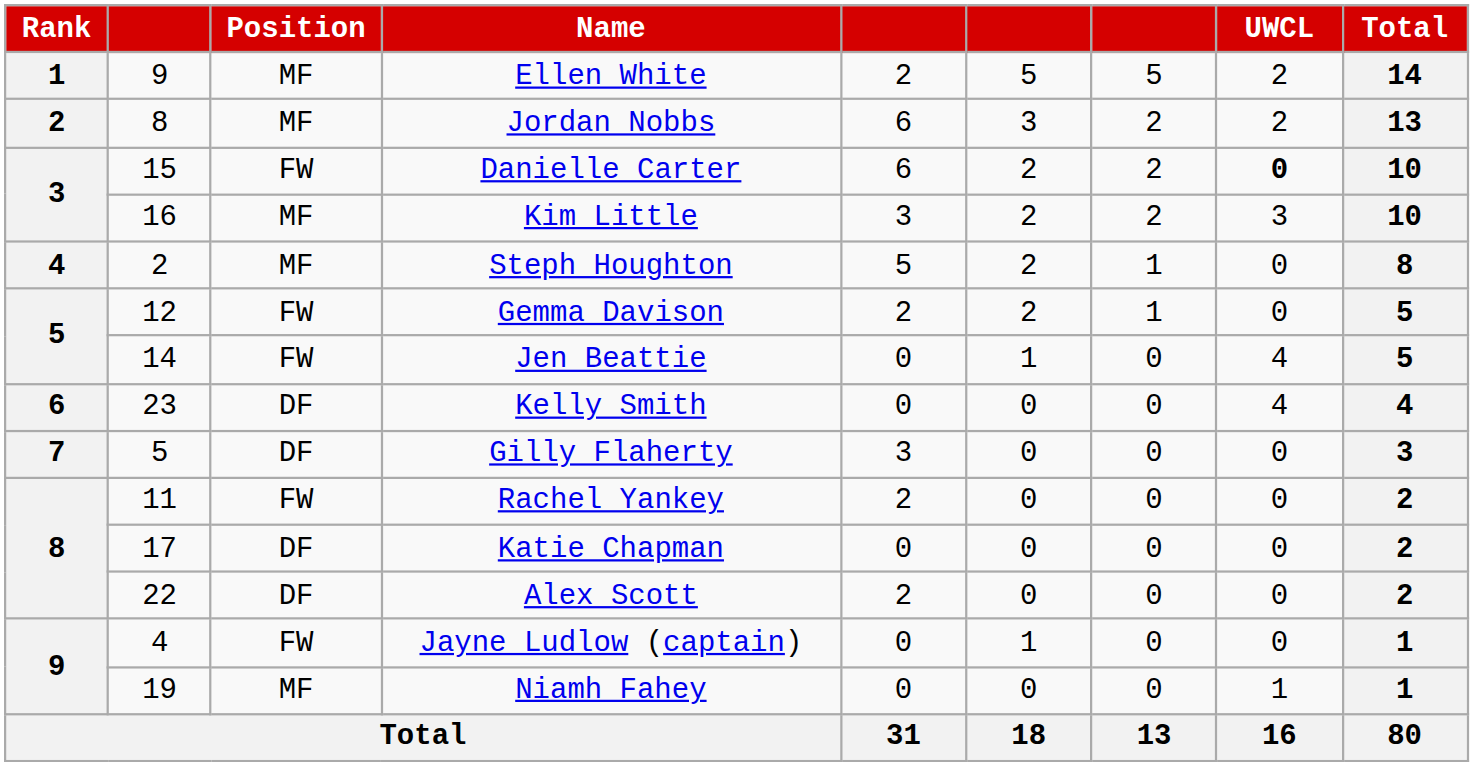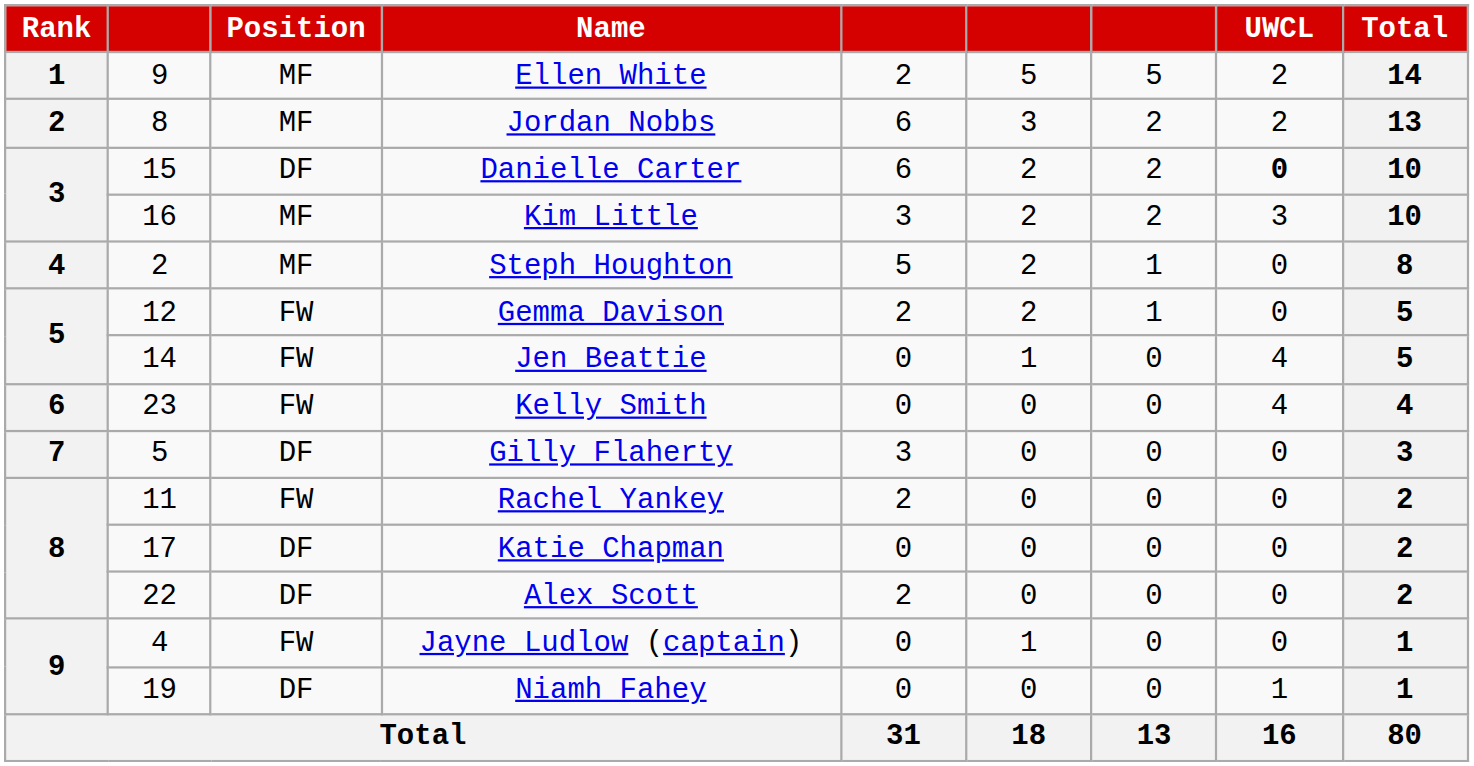(296, 170) FW -> (296, 170) DF
(296, 407) DF -> (296, 407) FW
(296, 690) MF -> (296, 690) DF
